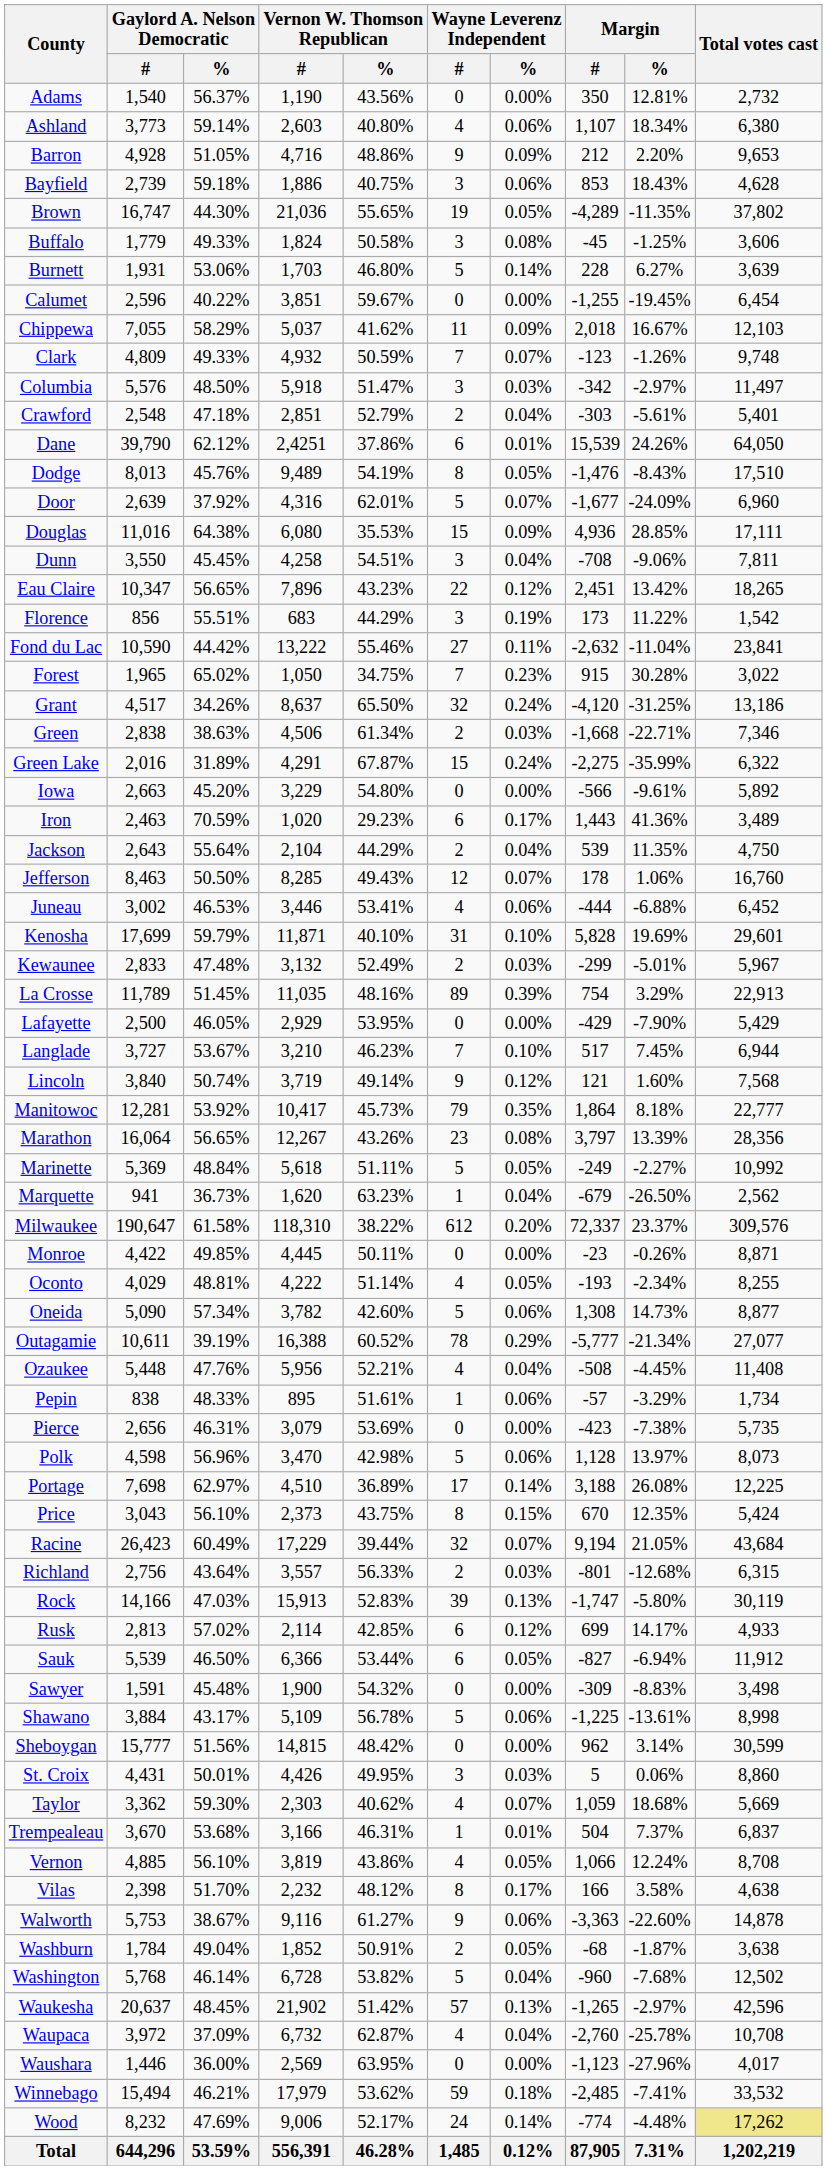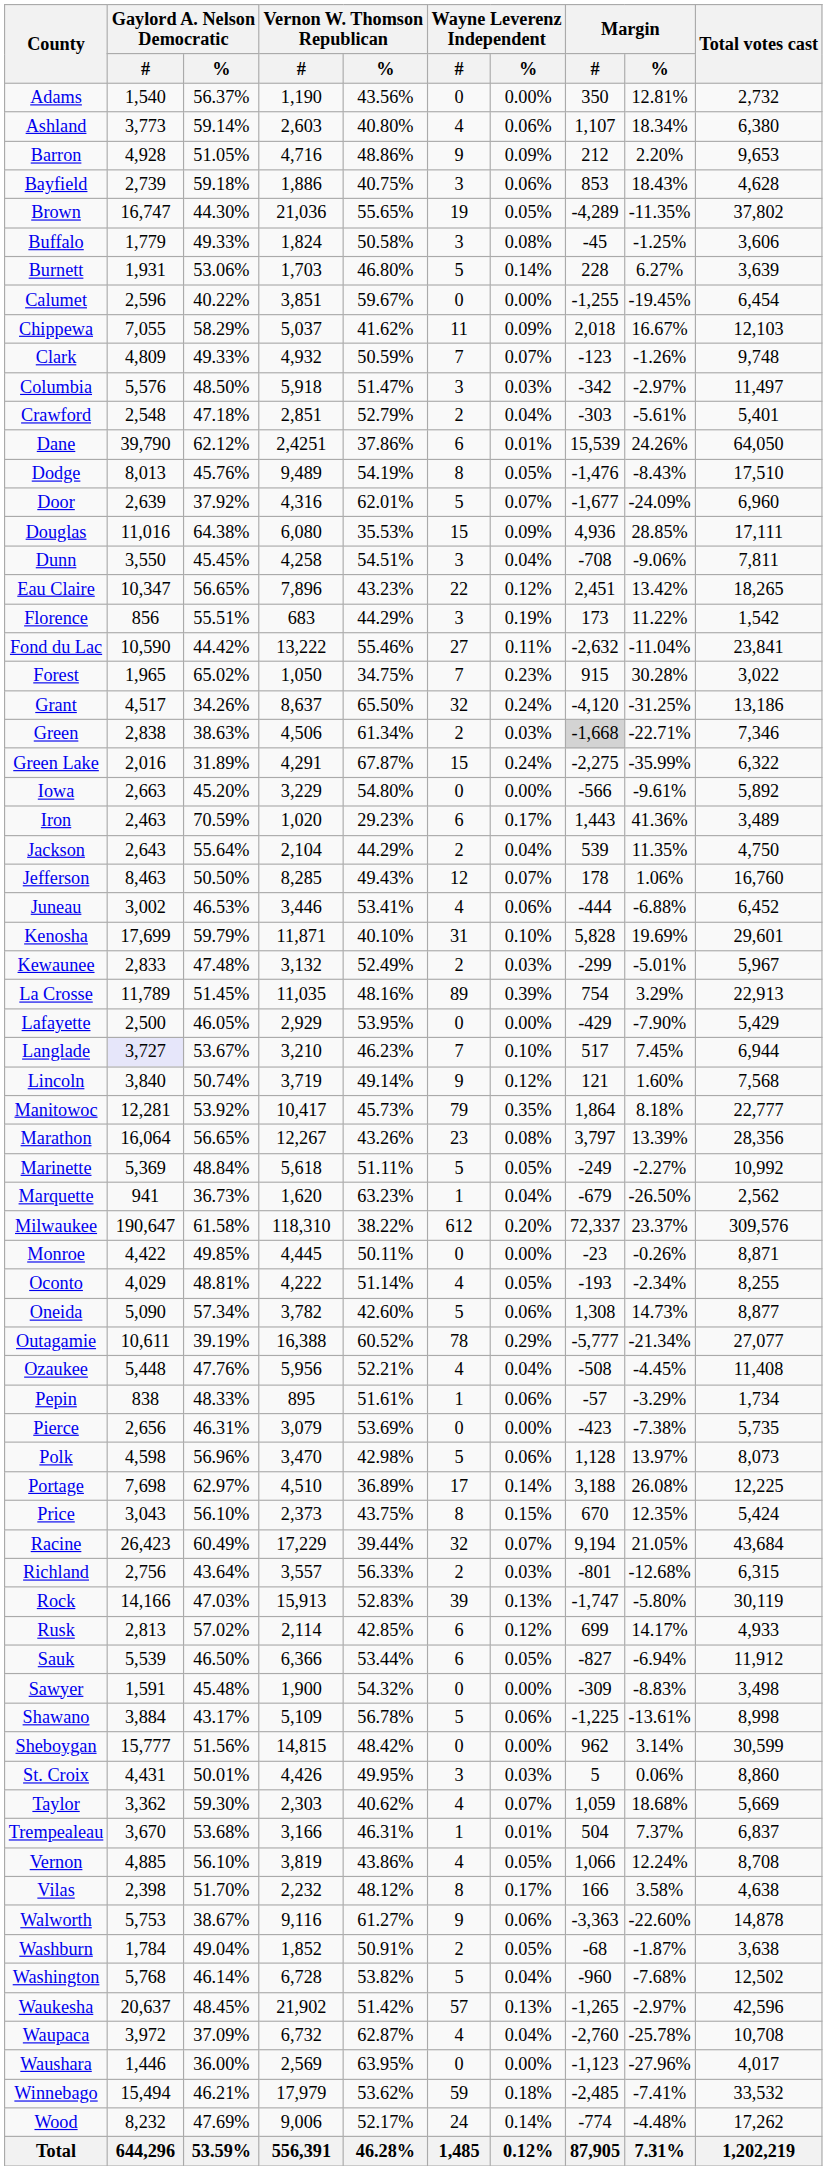(595, 733) no background -> (595, 733) lightgrey background
(145, 1051) no background -> (145, 1051) lavender background
(759, 2122) khaki background -> (759, 2122) no background
